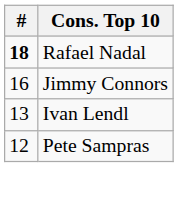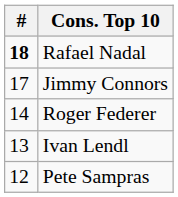(19, 83) 16 -> (19, 83) 17
+ row: (99, 114)
